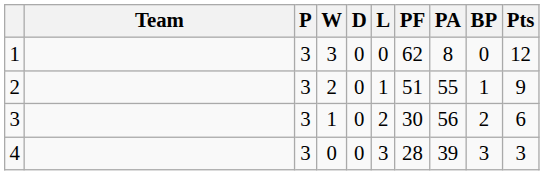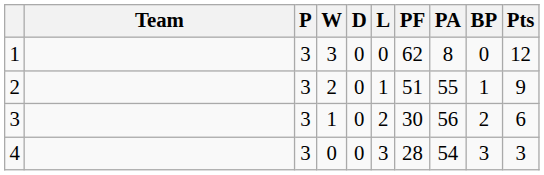(448, 152) 39 -> (448, 152) 54
